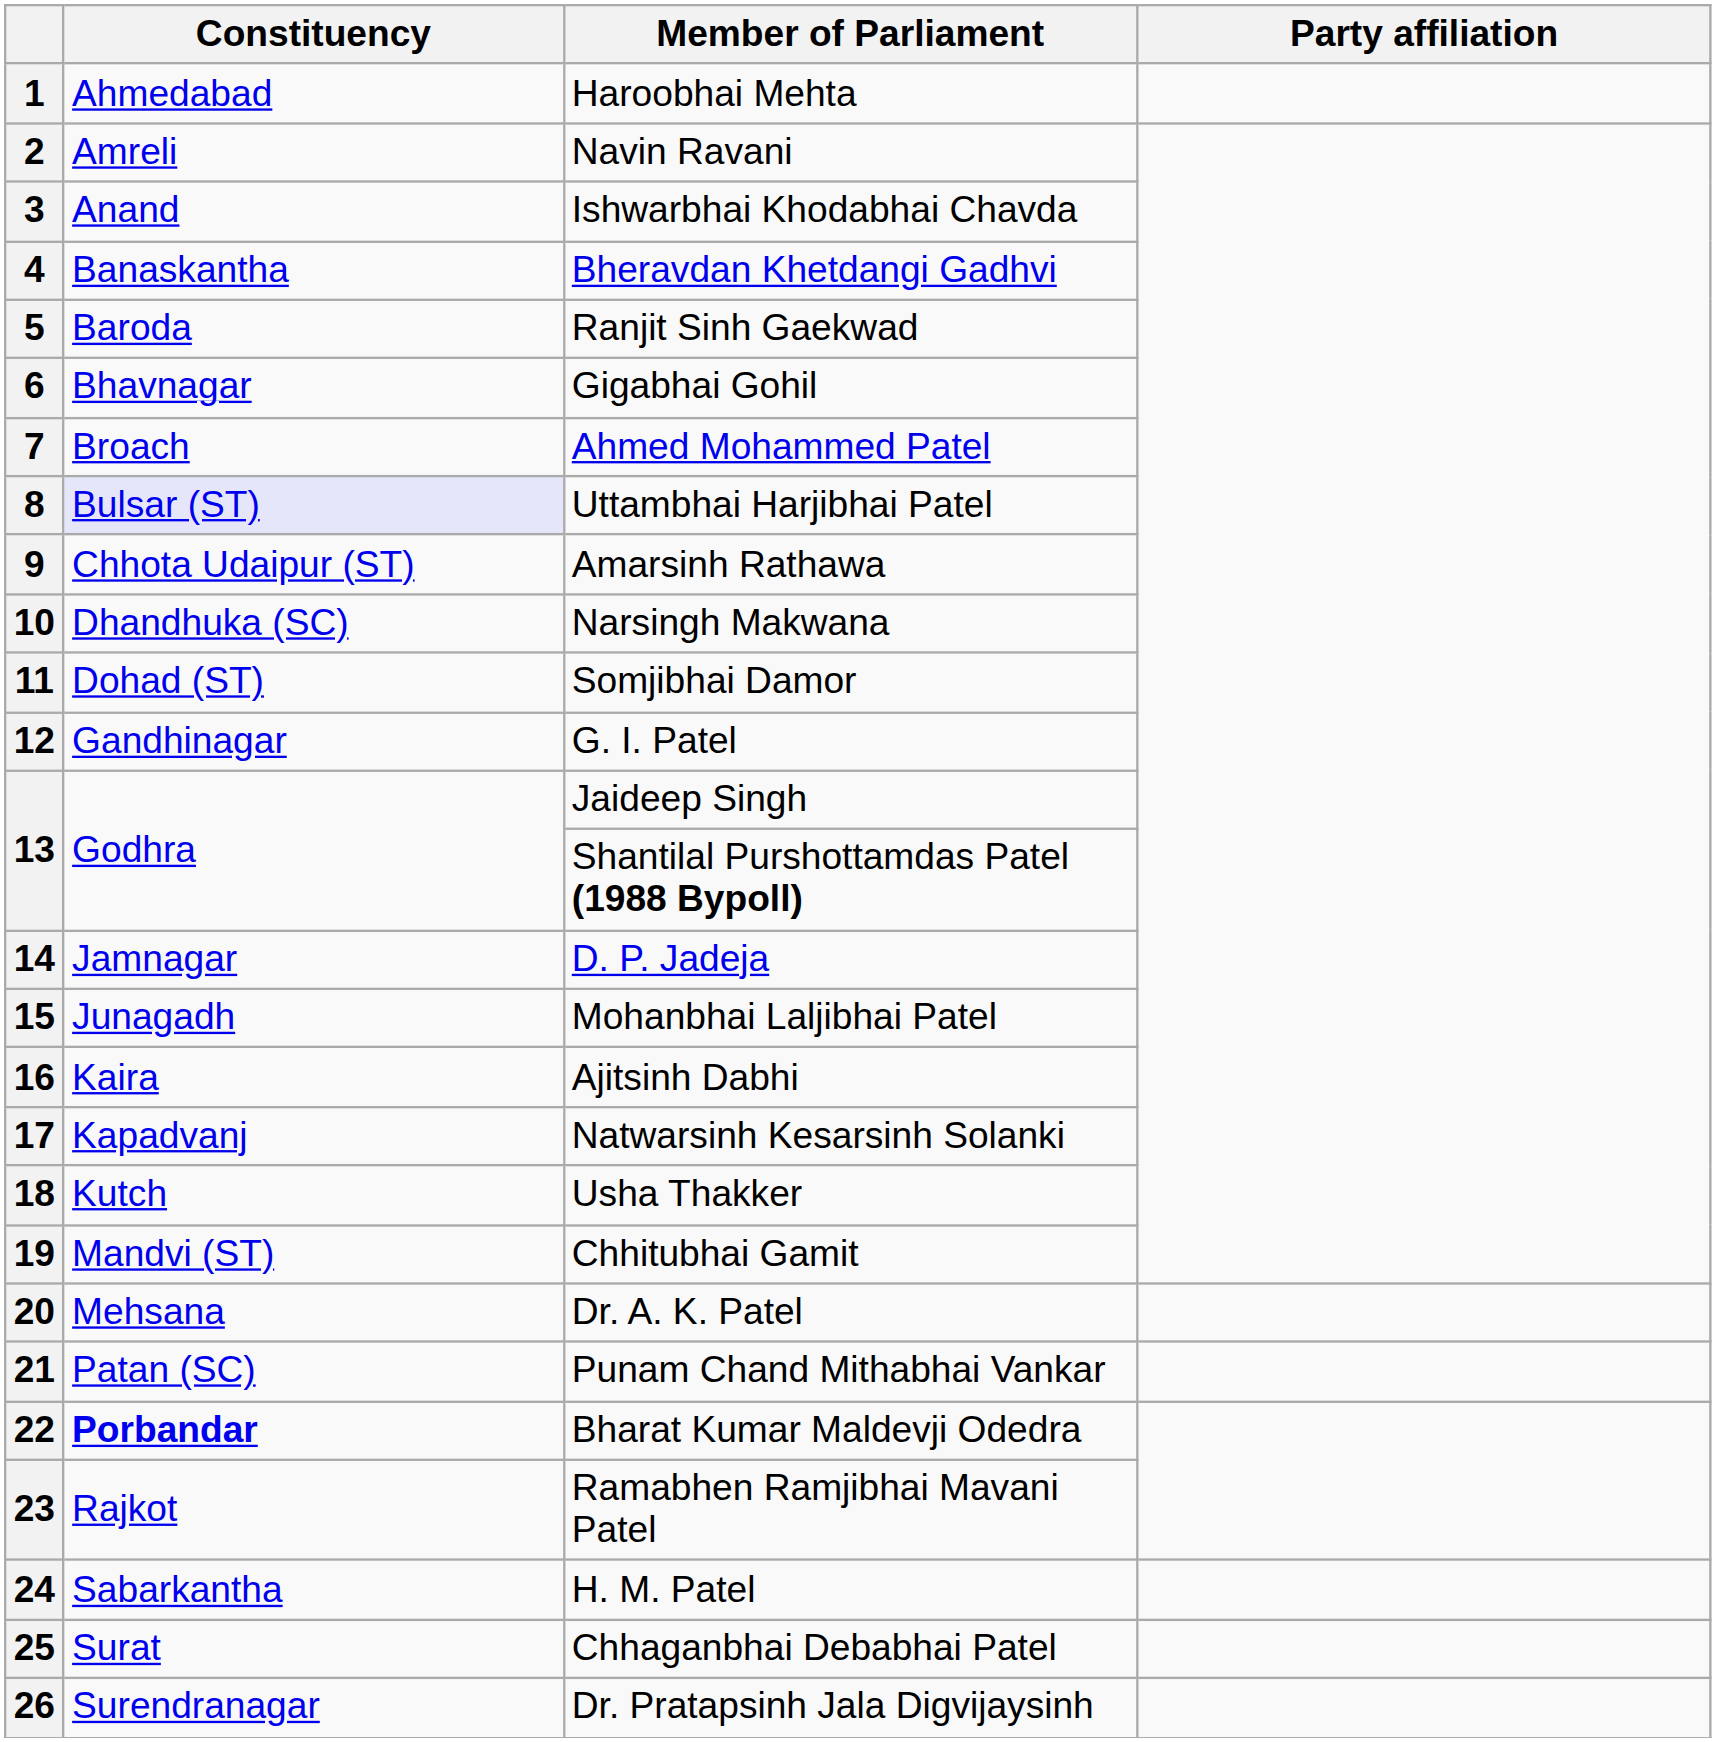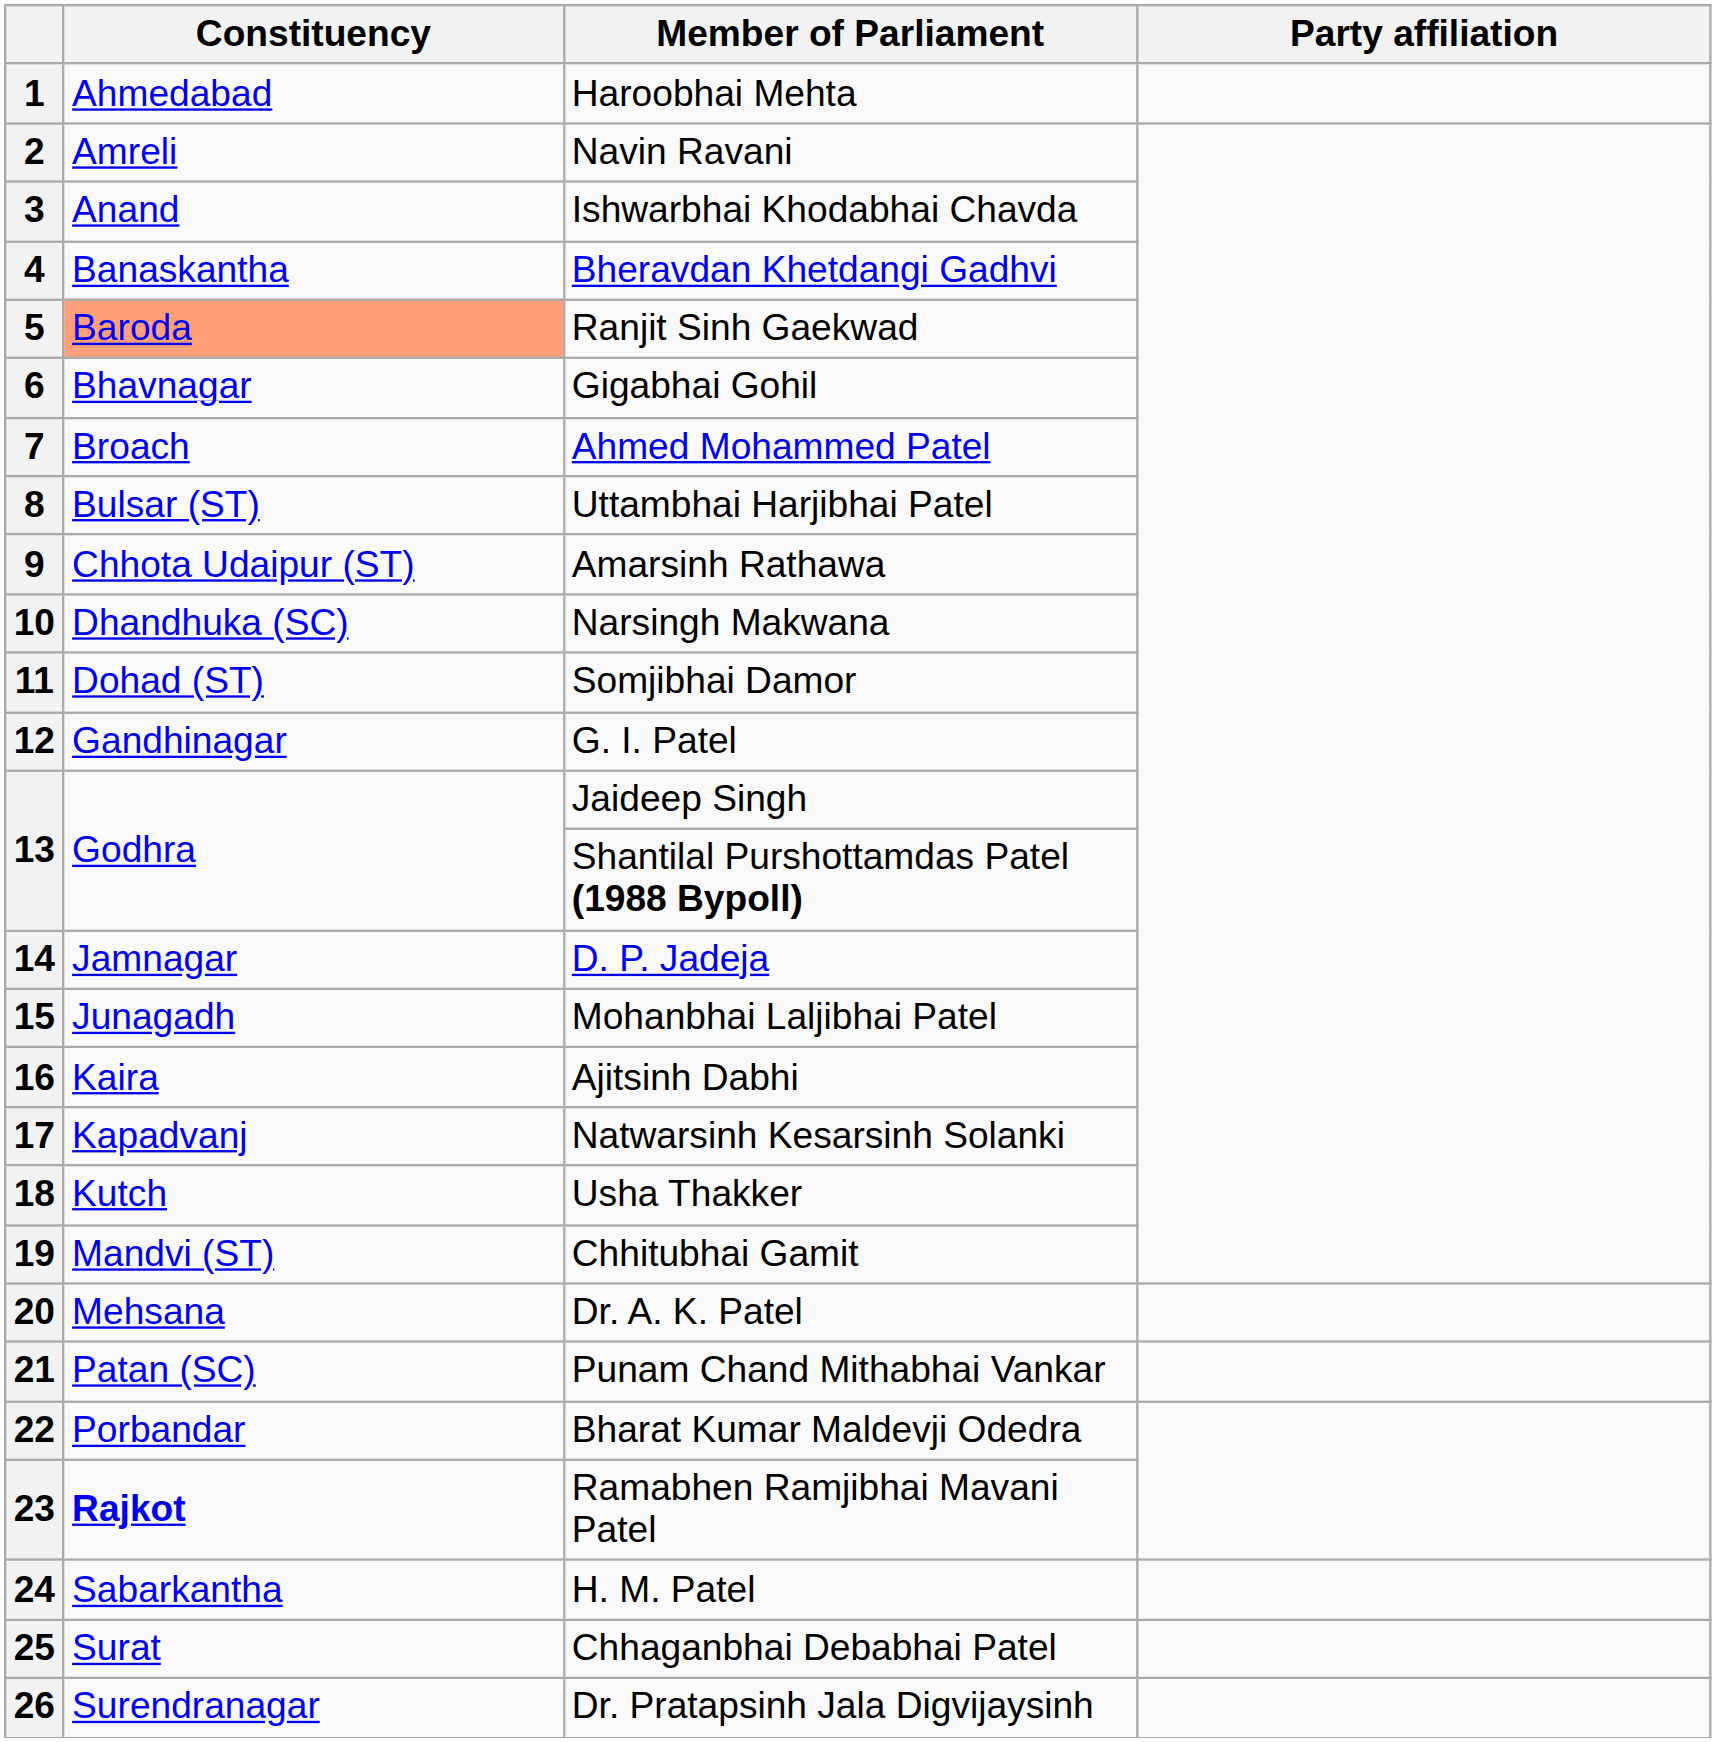(132, 328) no background -> (132, 328) lightsalmon background
(166, 504) lavender background -> (166, 504) no background
(165, 1429) bold -> (159, 1429) normal
(125, 1509) normal -> (129, 1509) bold
